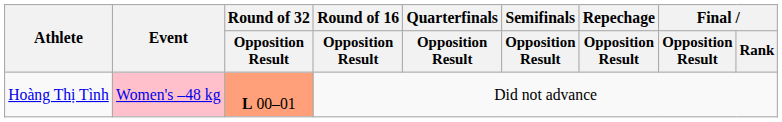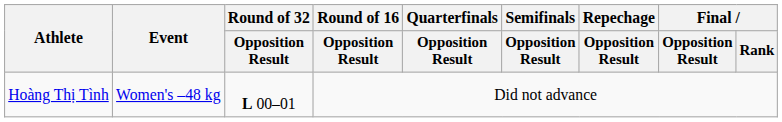(168, 94) pink background -> (168, 94) no background
(269, 104) lightsalmon background -> (269, 104) no background
